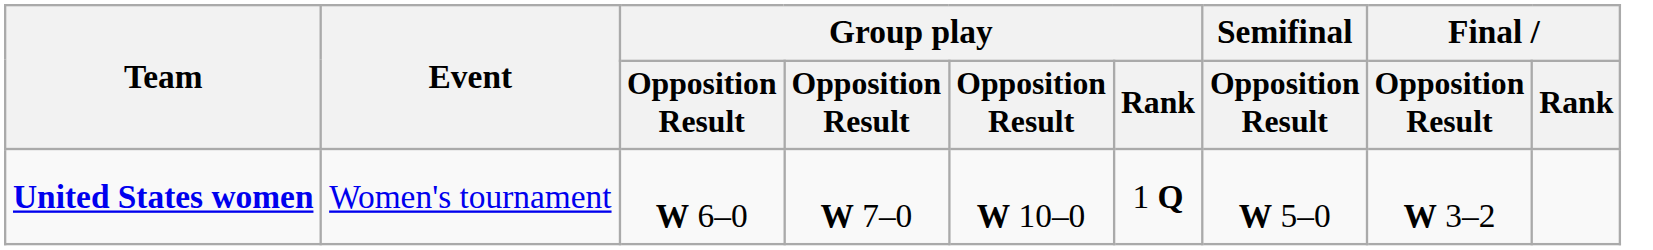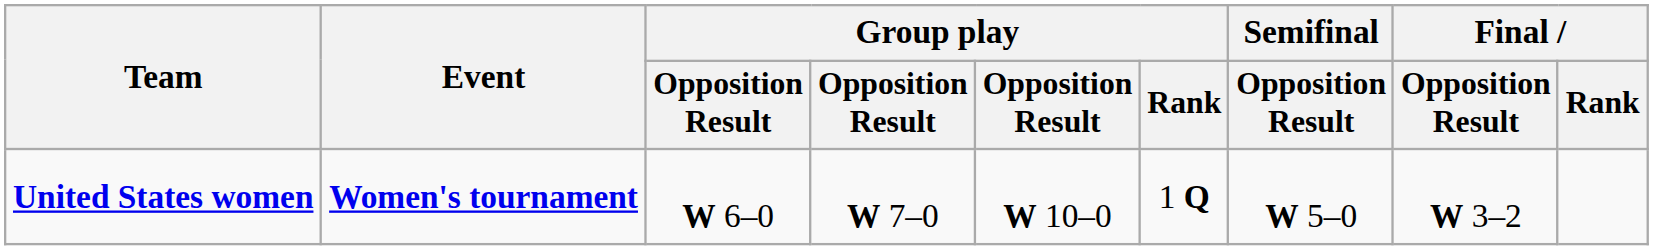(470, 196) normal -> (484, 196) bold
